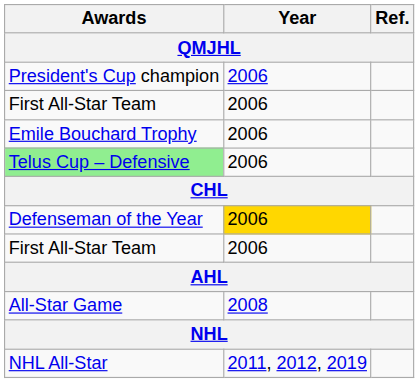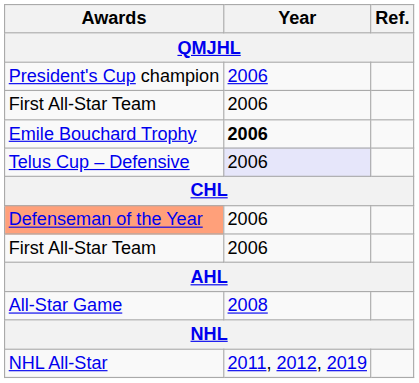(248, 133) normal -> (248, 133) bold
(99, 162) lightgreen background -> (99, 162) no background
(248, 162) no background -> (248, 162) lavender background
(106, 219) no background -> (106, 219) lightsalmon background
(248, 219) gold background -> (248, 219) no background
